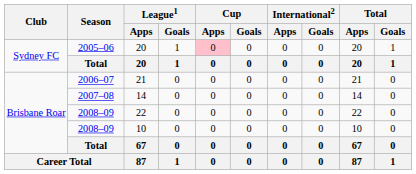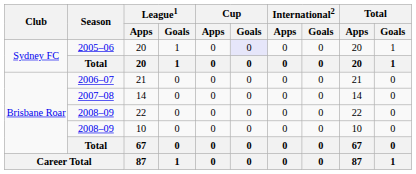(213, 47) pink background -> (213, 47) no background
(249, 47) no background -> (249, 47) lavender background
